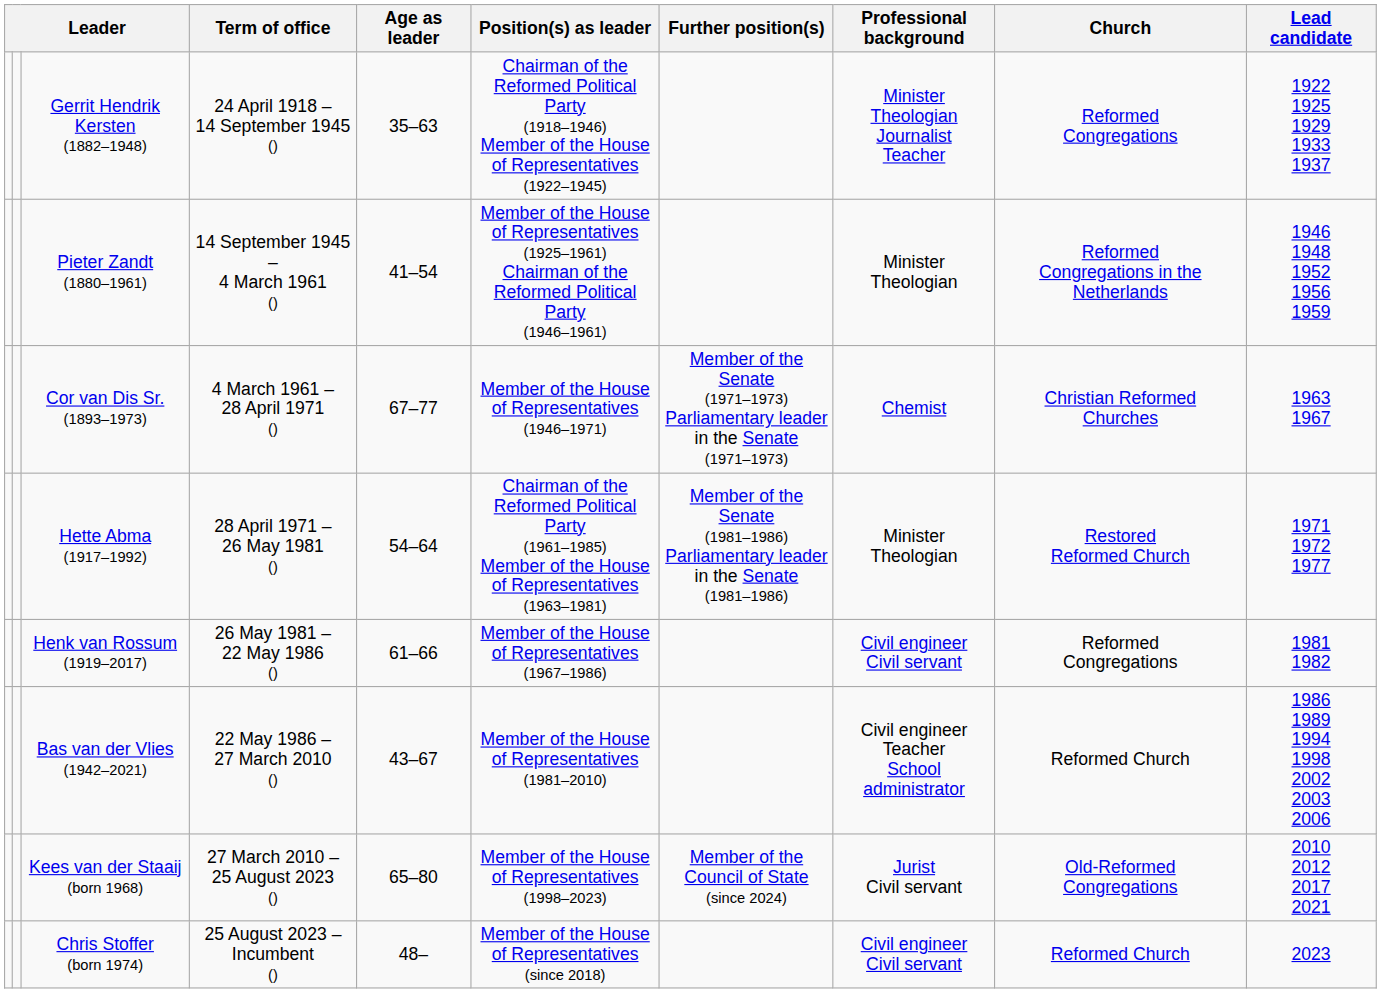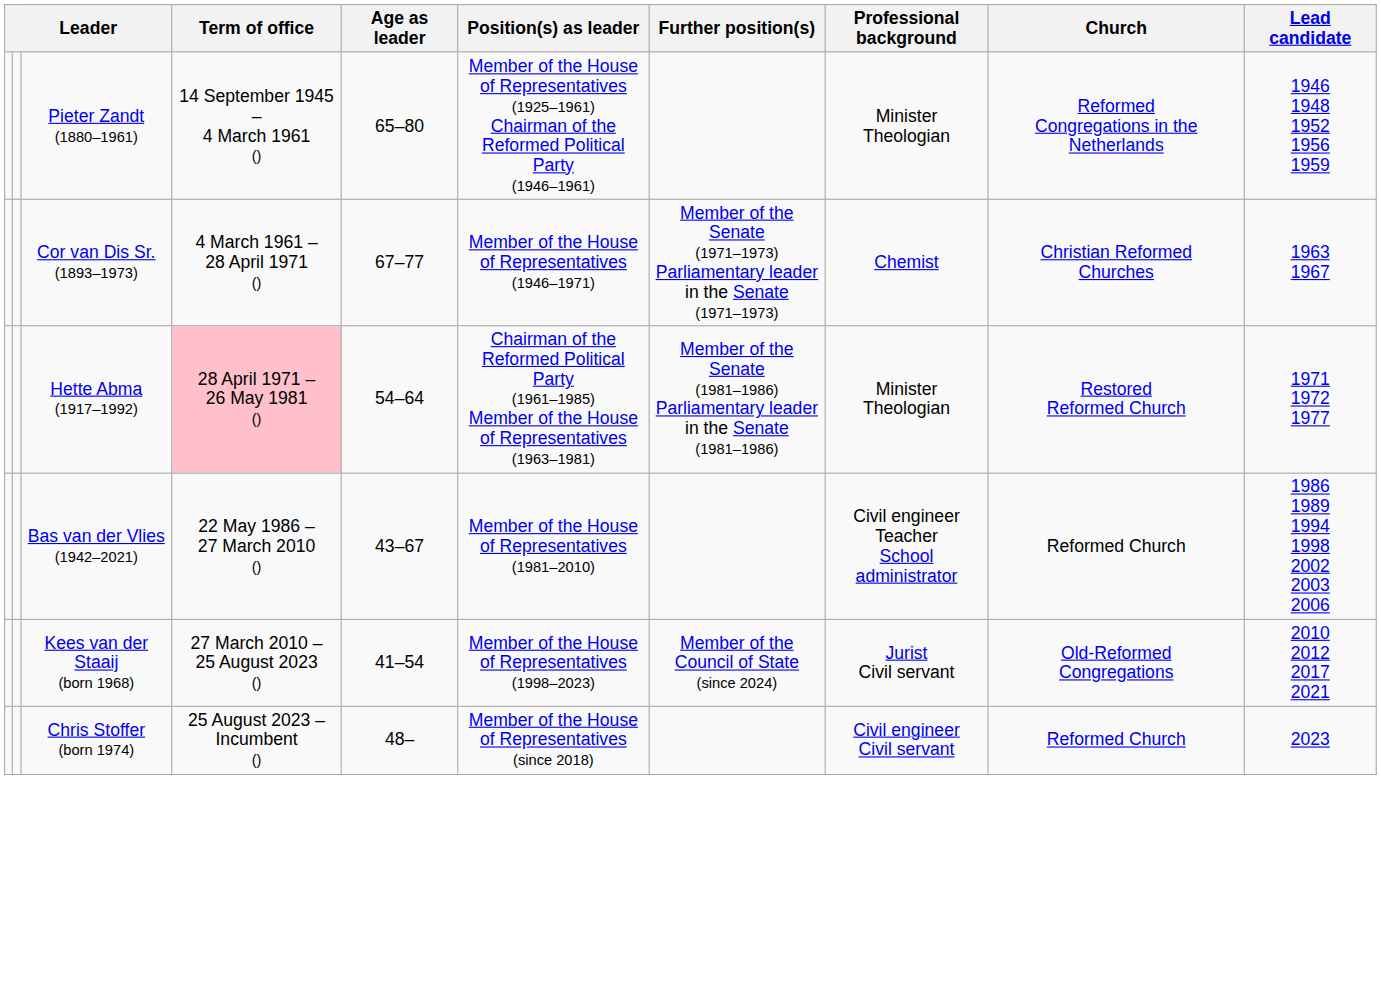- row: (105, 125)
(413, 272) 41–54 -> (400, 125) 65–80
(273, 545) no background -> (257, 399) pink background
- row: (105, 653)
(413, 877) 65–80 -> (400, 662) 41–54
